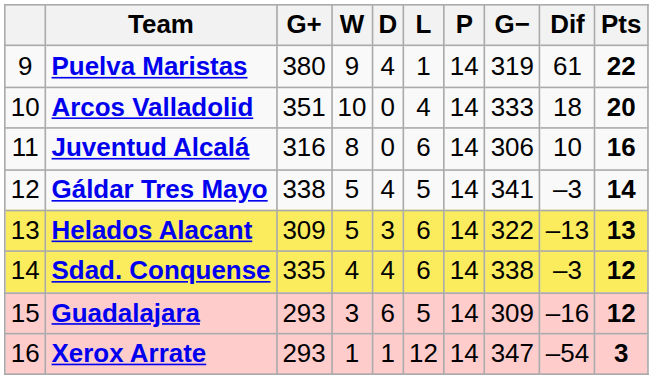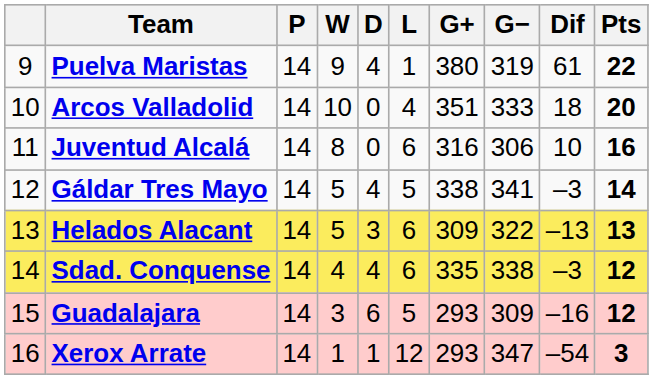columns swapped: (464, 25) <-> (304, 25)
